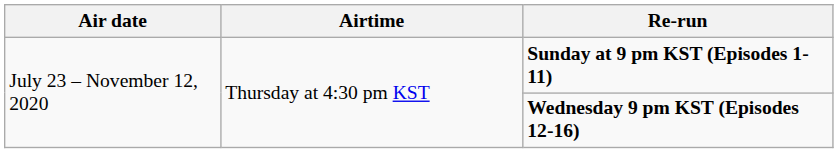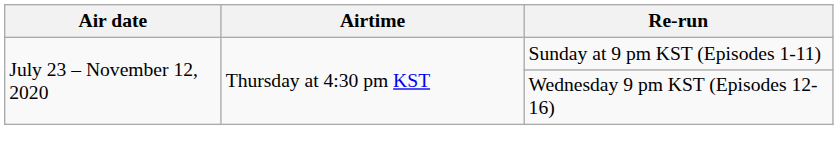(668, 64) bold -> (675, 53) normal
(663, 120) bold -> (673, 97) normal
